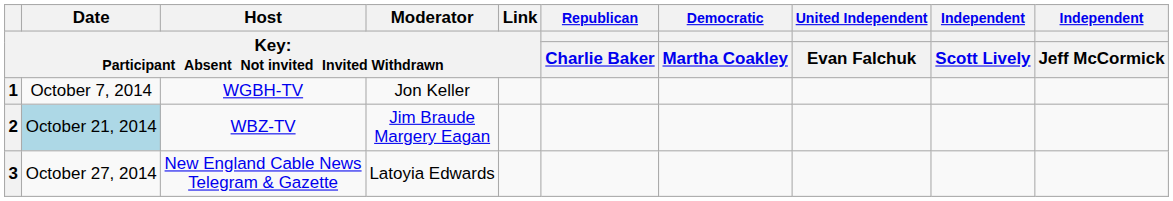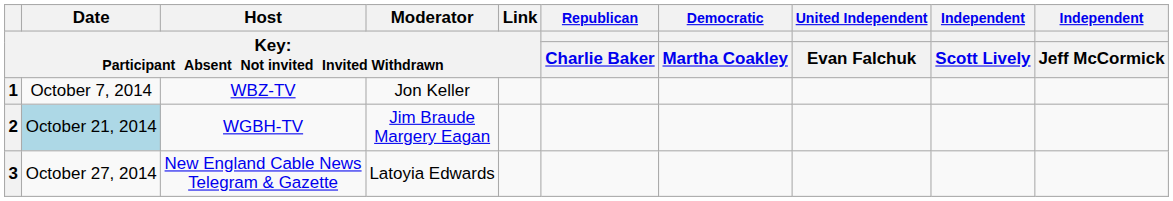(263, 90) WGBH-TV -> (263, 90) WBZ-TV
(263, 127) WBZ-TV -> (263, 127) WGBH-TV
